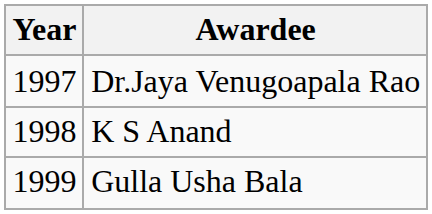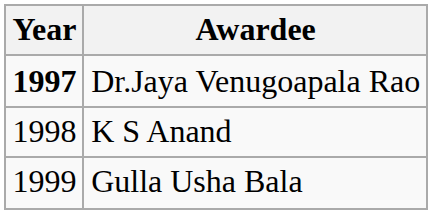(44, 80) normal -> (44, 80) bold
